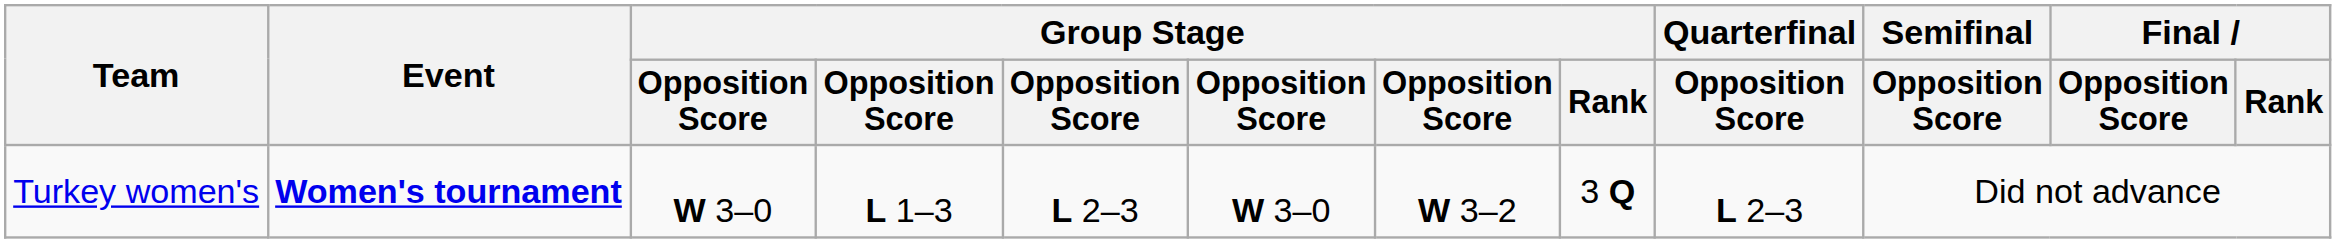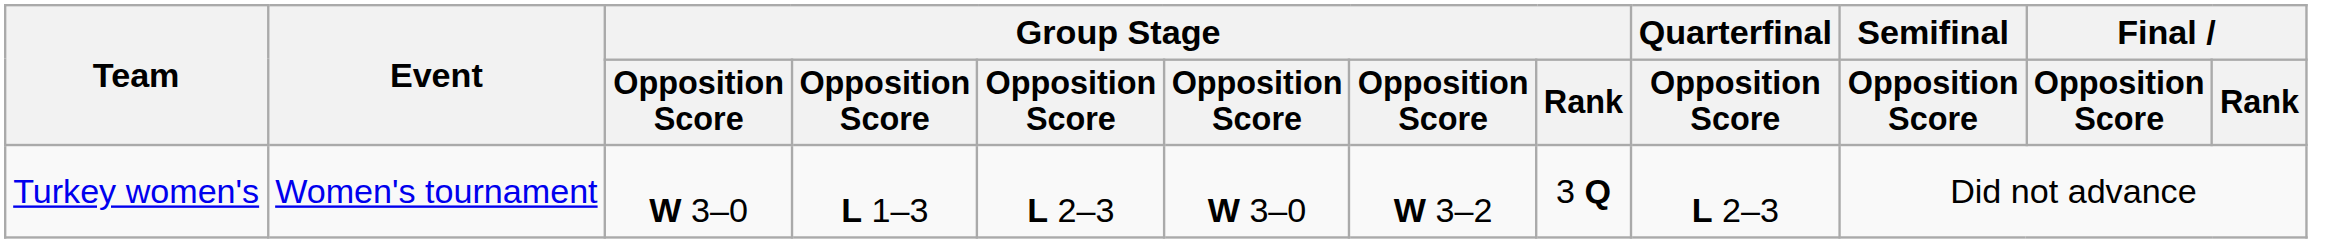(448, 192) bold -> (436, 192) normal
